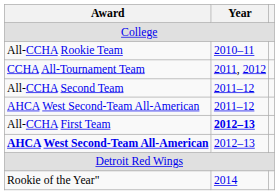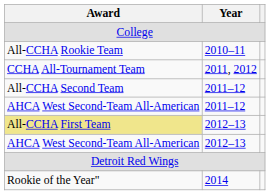(59, 124) no background -> (59, 124) khaki background
(234, 124) bold -> (225, 124) normal
(108, 143) bold -> (103, 143) normal
